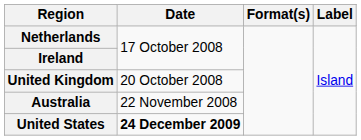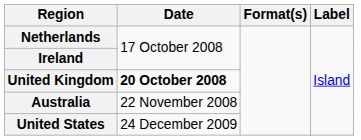(171, 80) normal -> (173, 80) bold
(180, 124) bold -> (179, 124) normal
